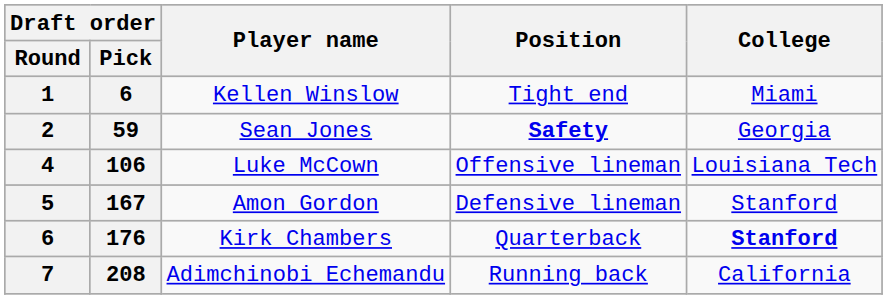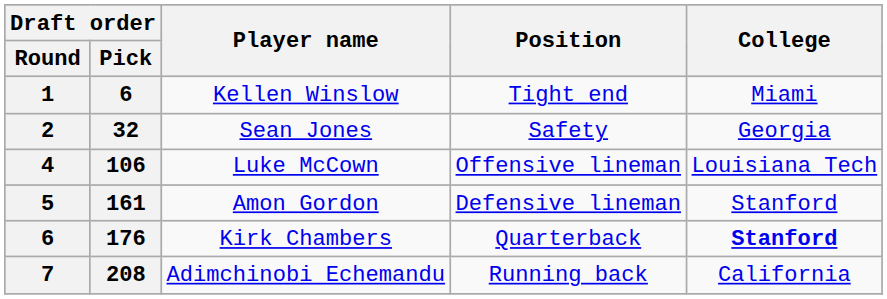(126, 131) 59 -> (126, 131) 32
(568, 131) bold -> (568, 131) normal
(126, 203) 167 -> (126, 203) 161
